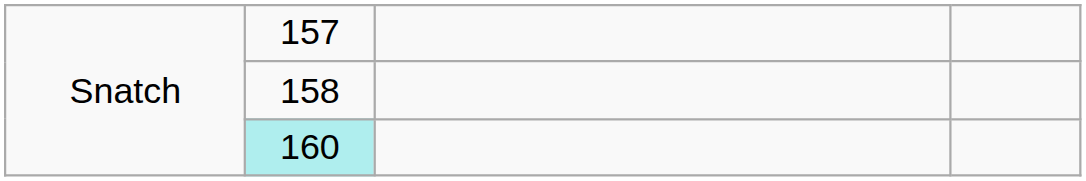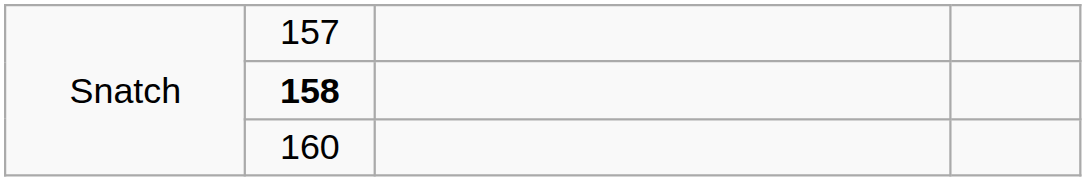(310, 89) normal -> (310, 89) bold
(310, 146) paleturquoise background -> (310, 146) no background
